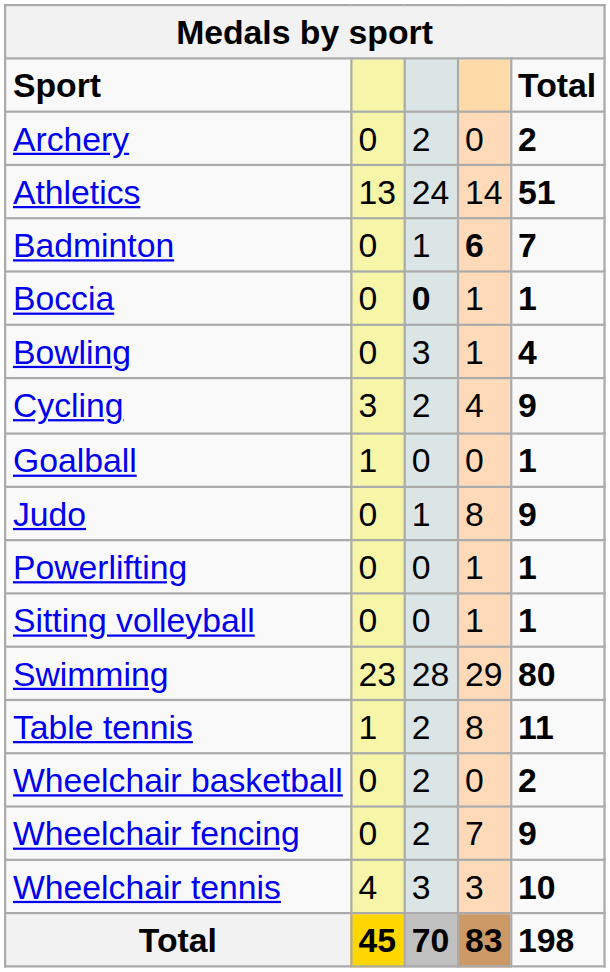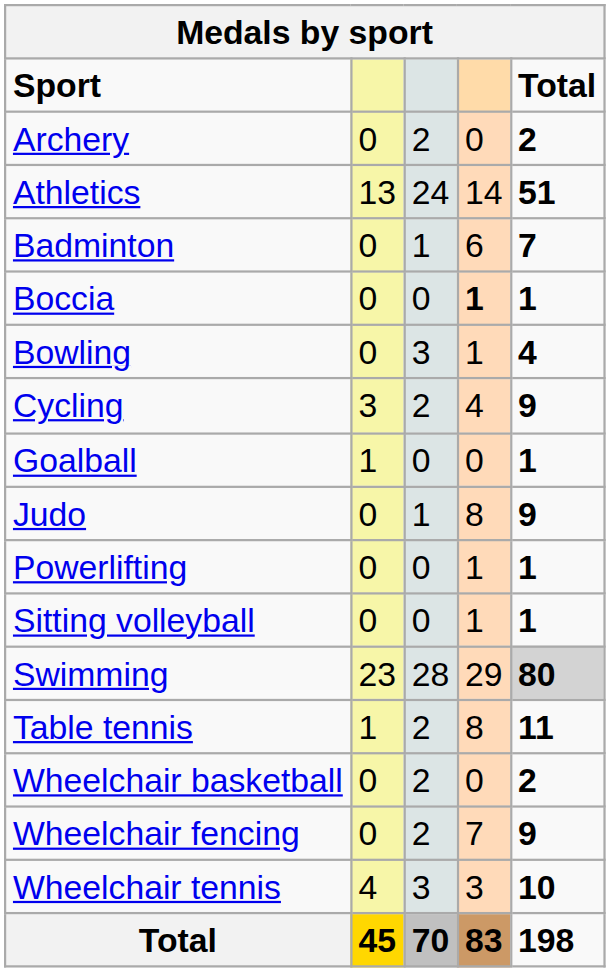(474, 246) bold -> (474, 246) normal
(421, 299) bold -> (421, 299) normal
(474, 299) normal -> (474, 299) bold
(537, 673) no background -> (537, 673) lightgrey background
